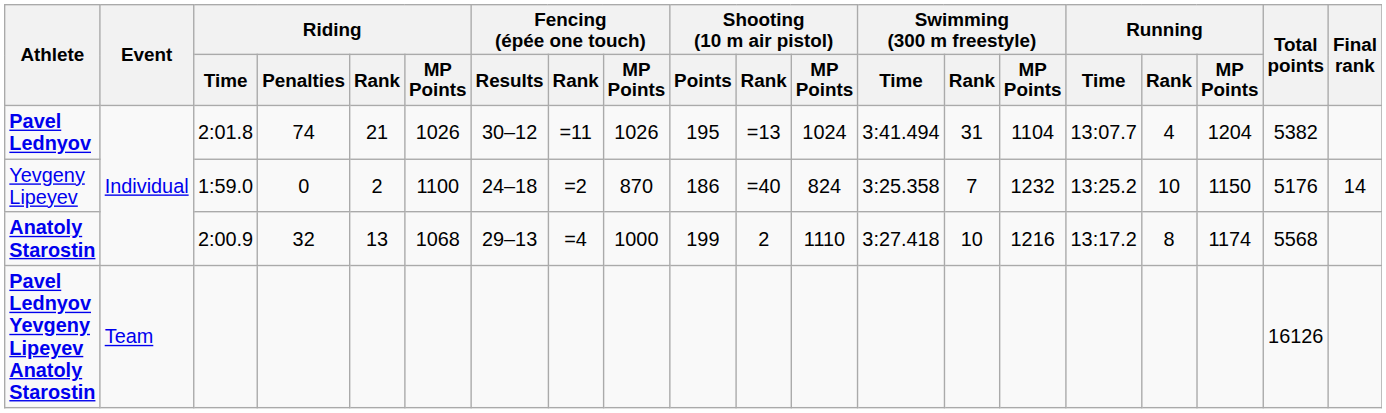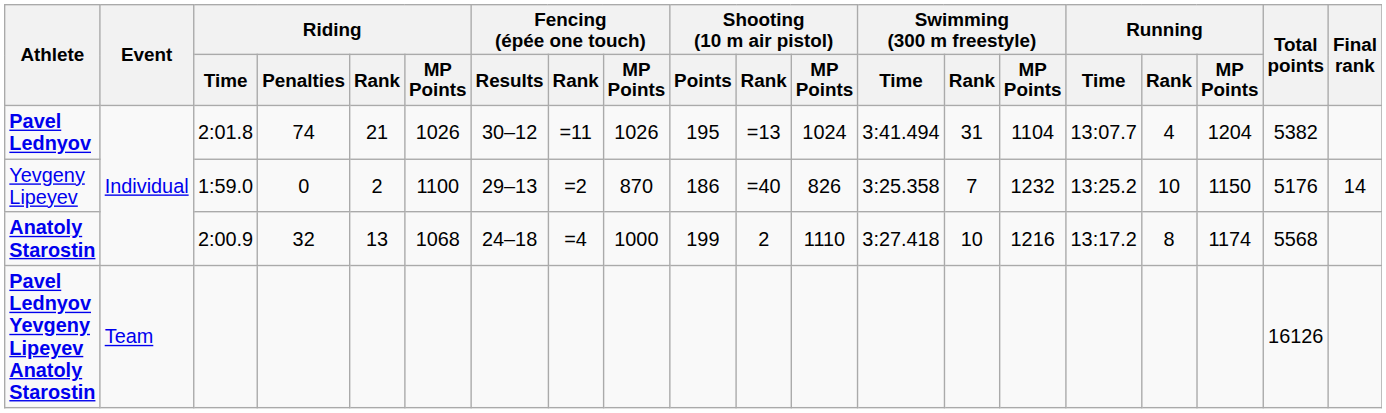(510, 186) 24–18 -> (510, 186) 29–13
(824, 186) 824 -> (824, 186) 826
(510, 239) 29–13 -> (510, 239) 24–18
